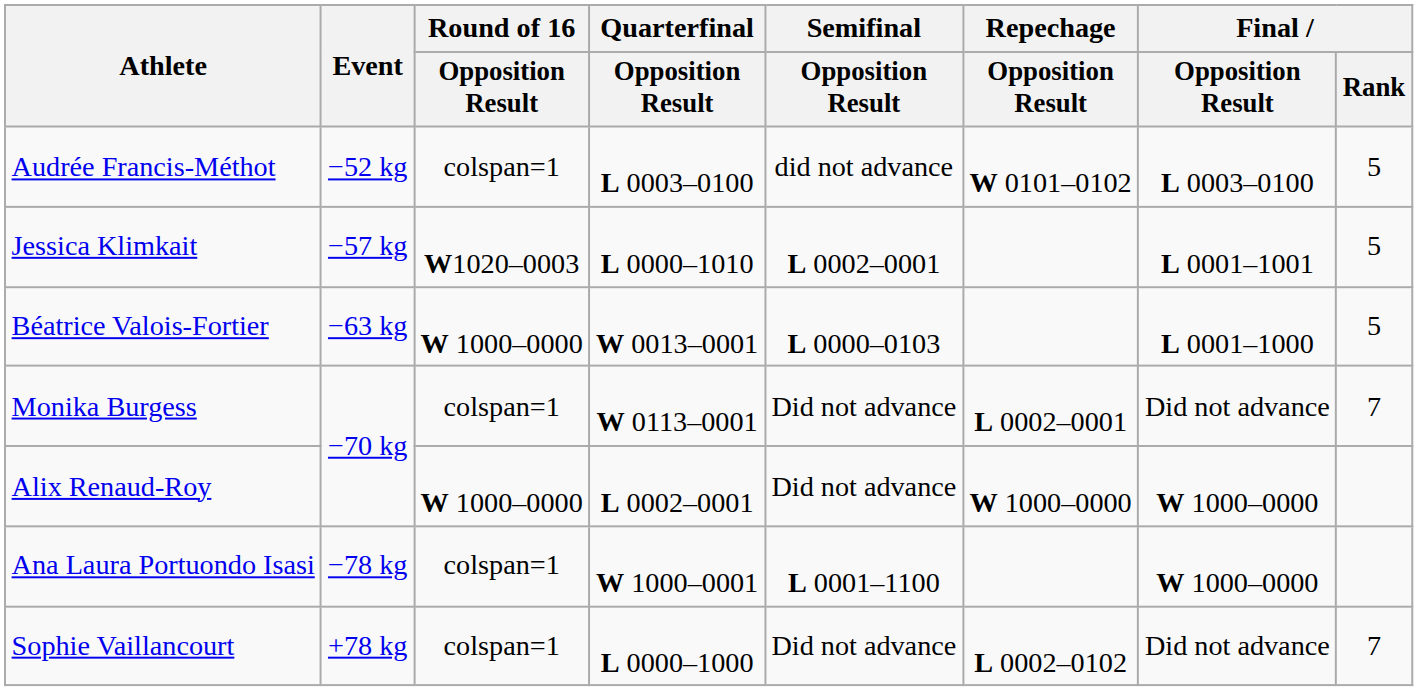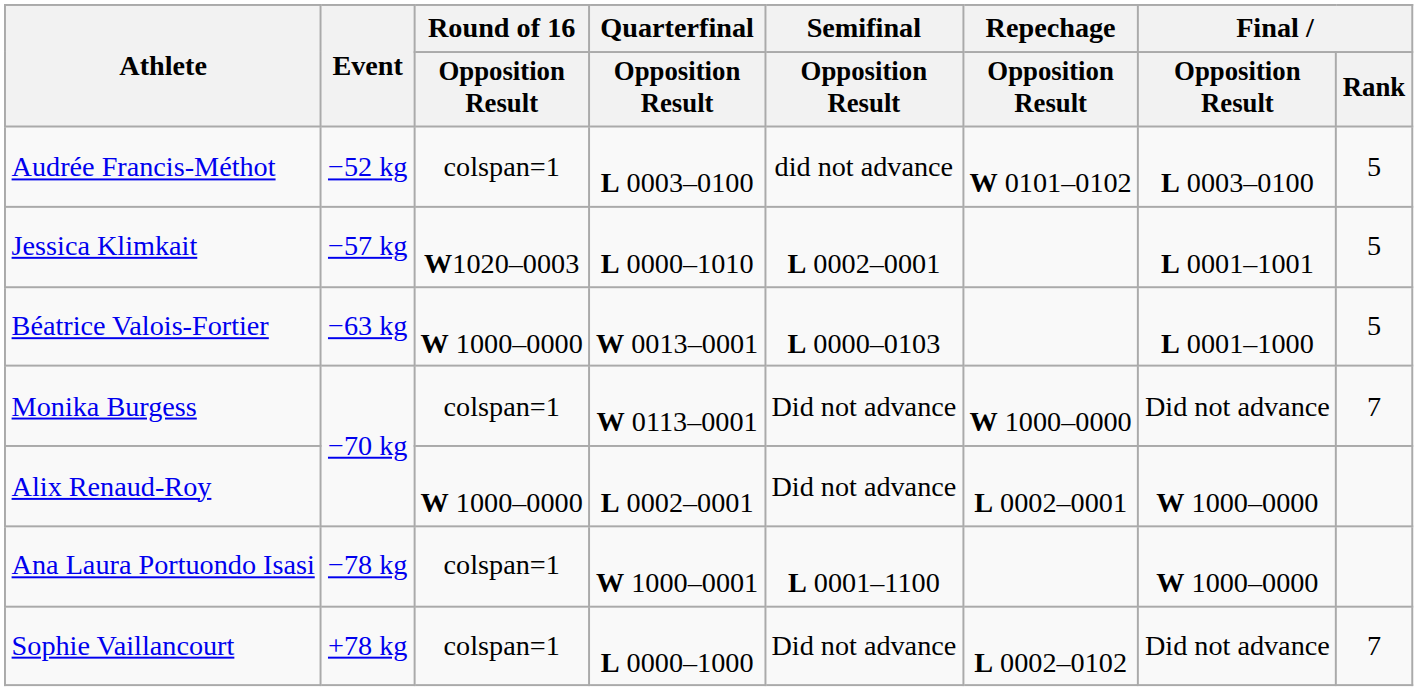(1051, 423) L 0002–0001 -> (1051, 423) W 1000–0000
(1051, 502) W 1000–0000 -> (1051, 502) L 0002–0001
